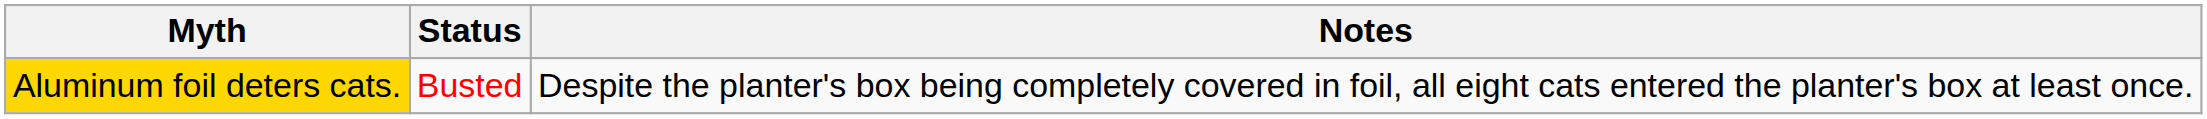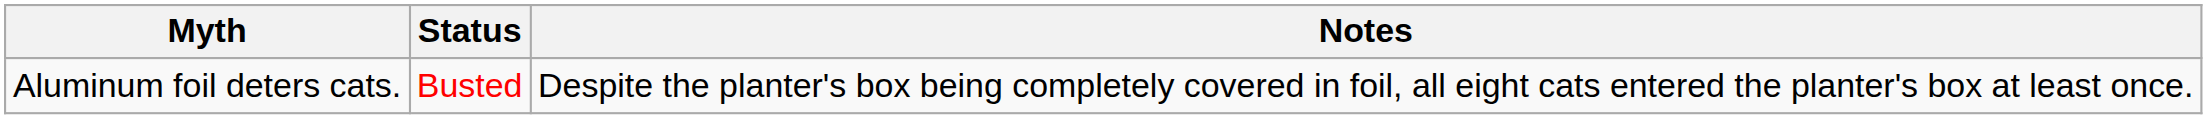(207, 85) gold background -> (207, 85) no background
